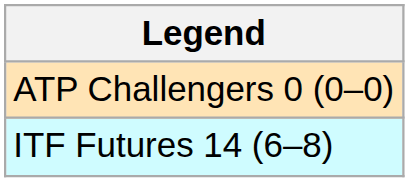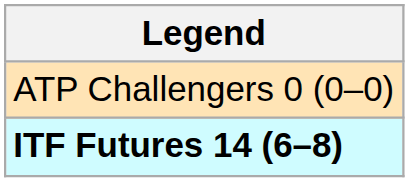(173, 145) normal -> (178, 145) bold
